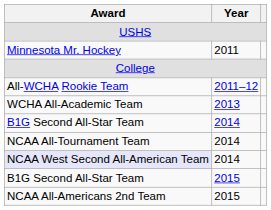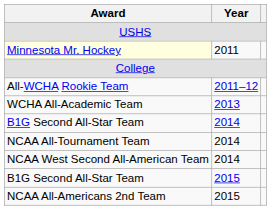(64, 50) no background -> (64, 50) lightyellow background
(108, 159) lavender background -> (108, 159) no background
